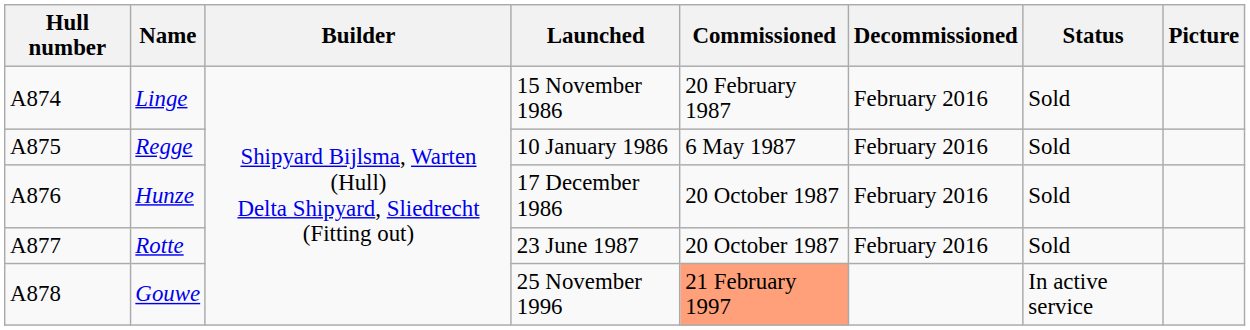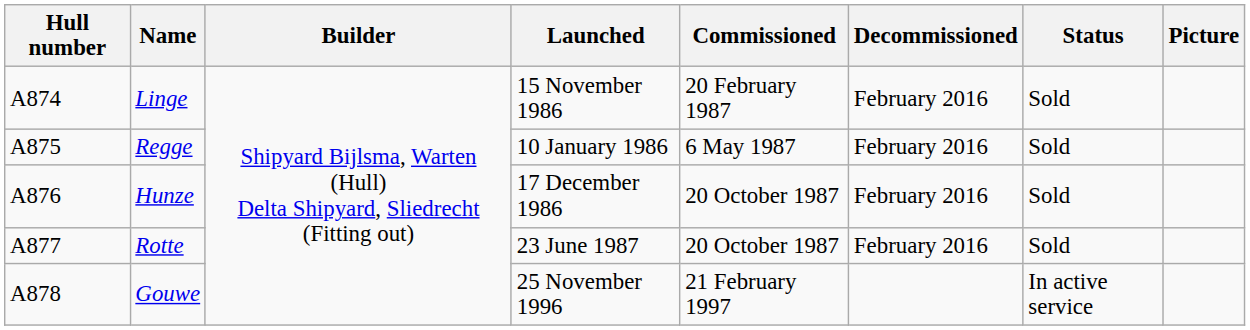(741, 294) lightsalmon background -> (741, 294) no background
